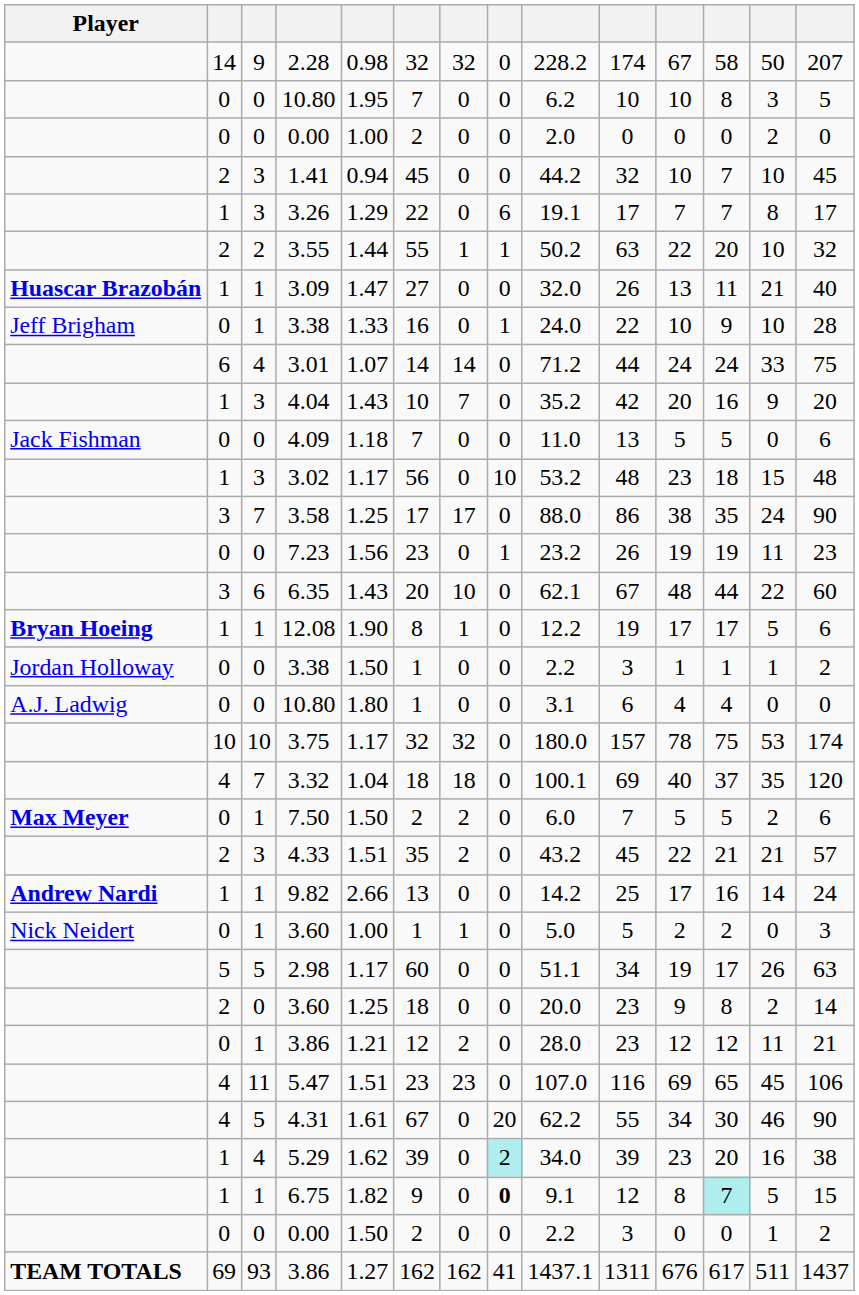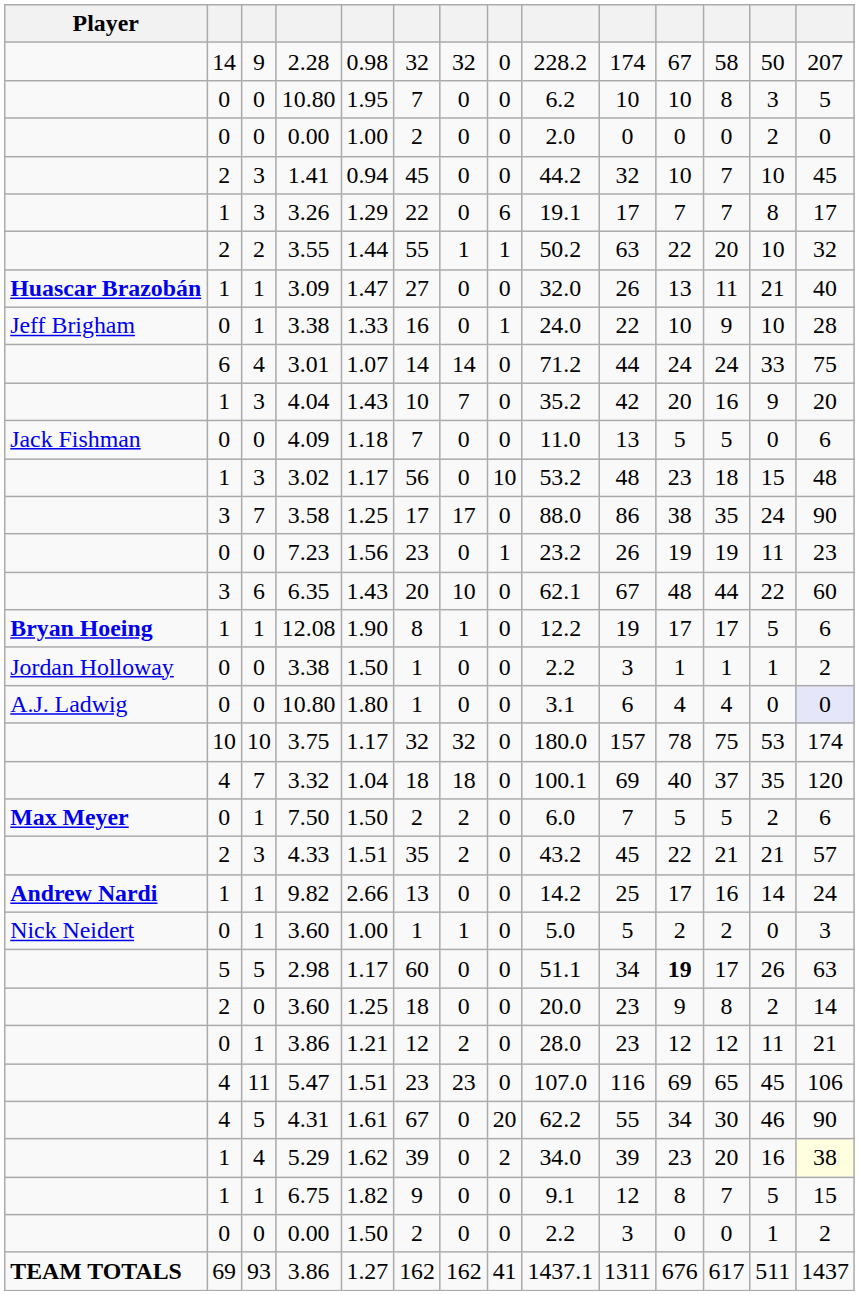(825, 703) no background -> (825, 703) lavender background
(680, 968) normal -> (680, 968) bold
(505, 1157) paleturquoise background -> (505, 1157) no background
(825, 1157) no background -> (825, 1157) lightyellow background
(505, 1195) bold -> (505, 1195) normal
(726, 1195) paleturquoise background -> (726, 1195) no background
